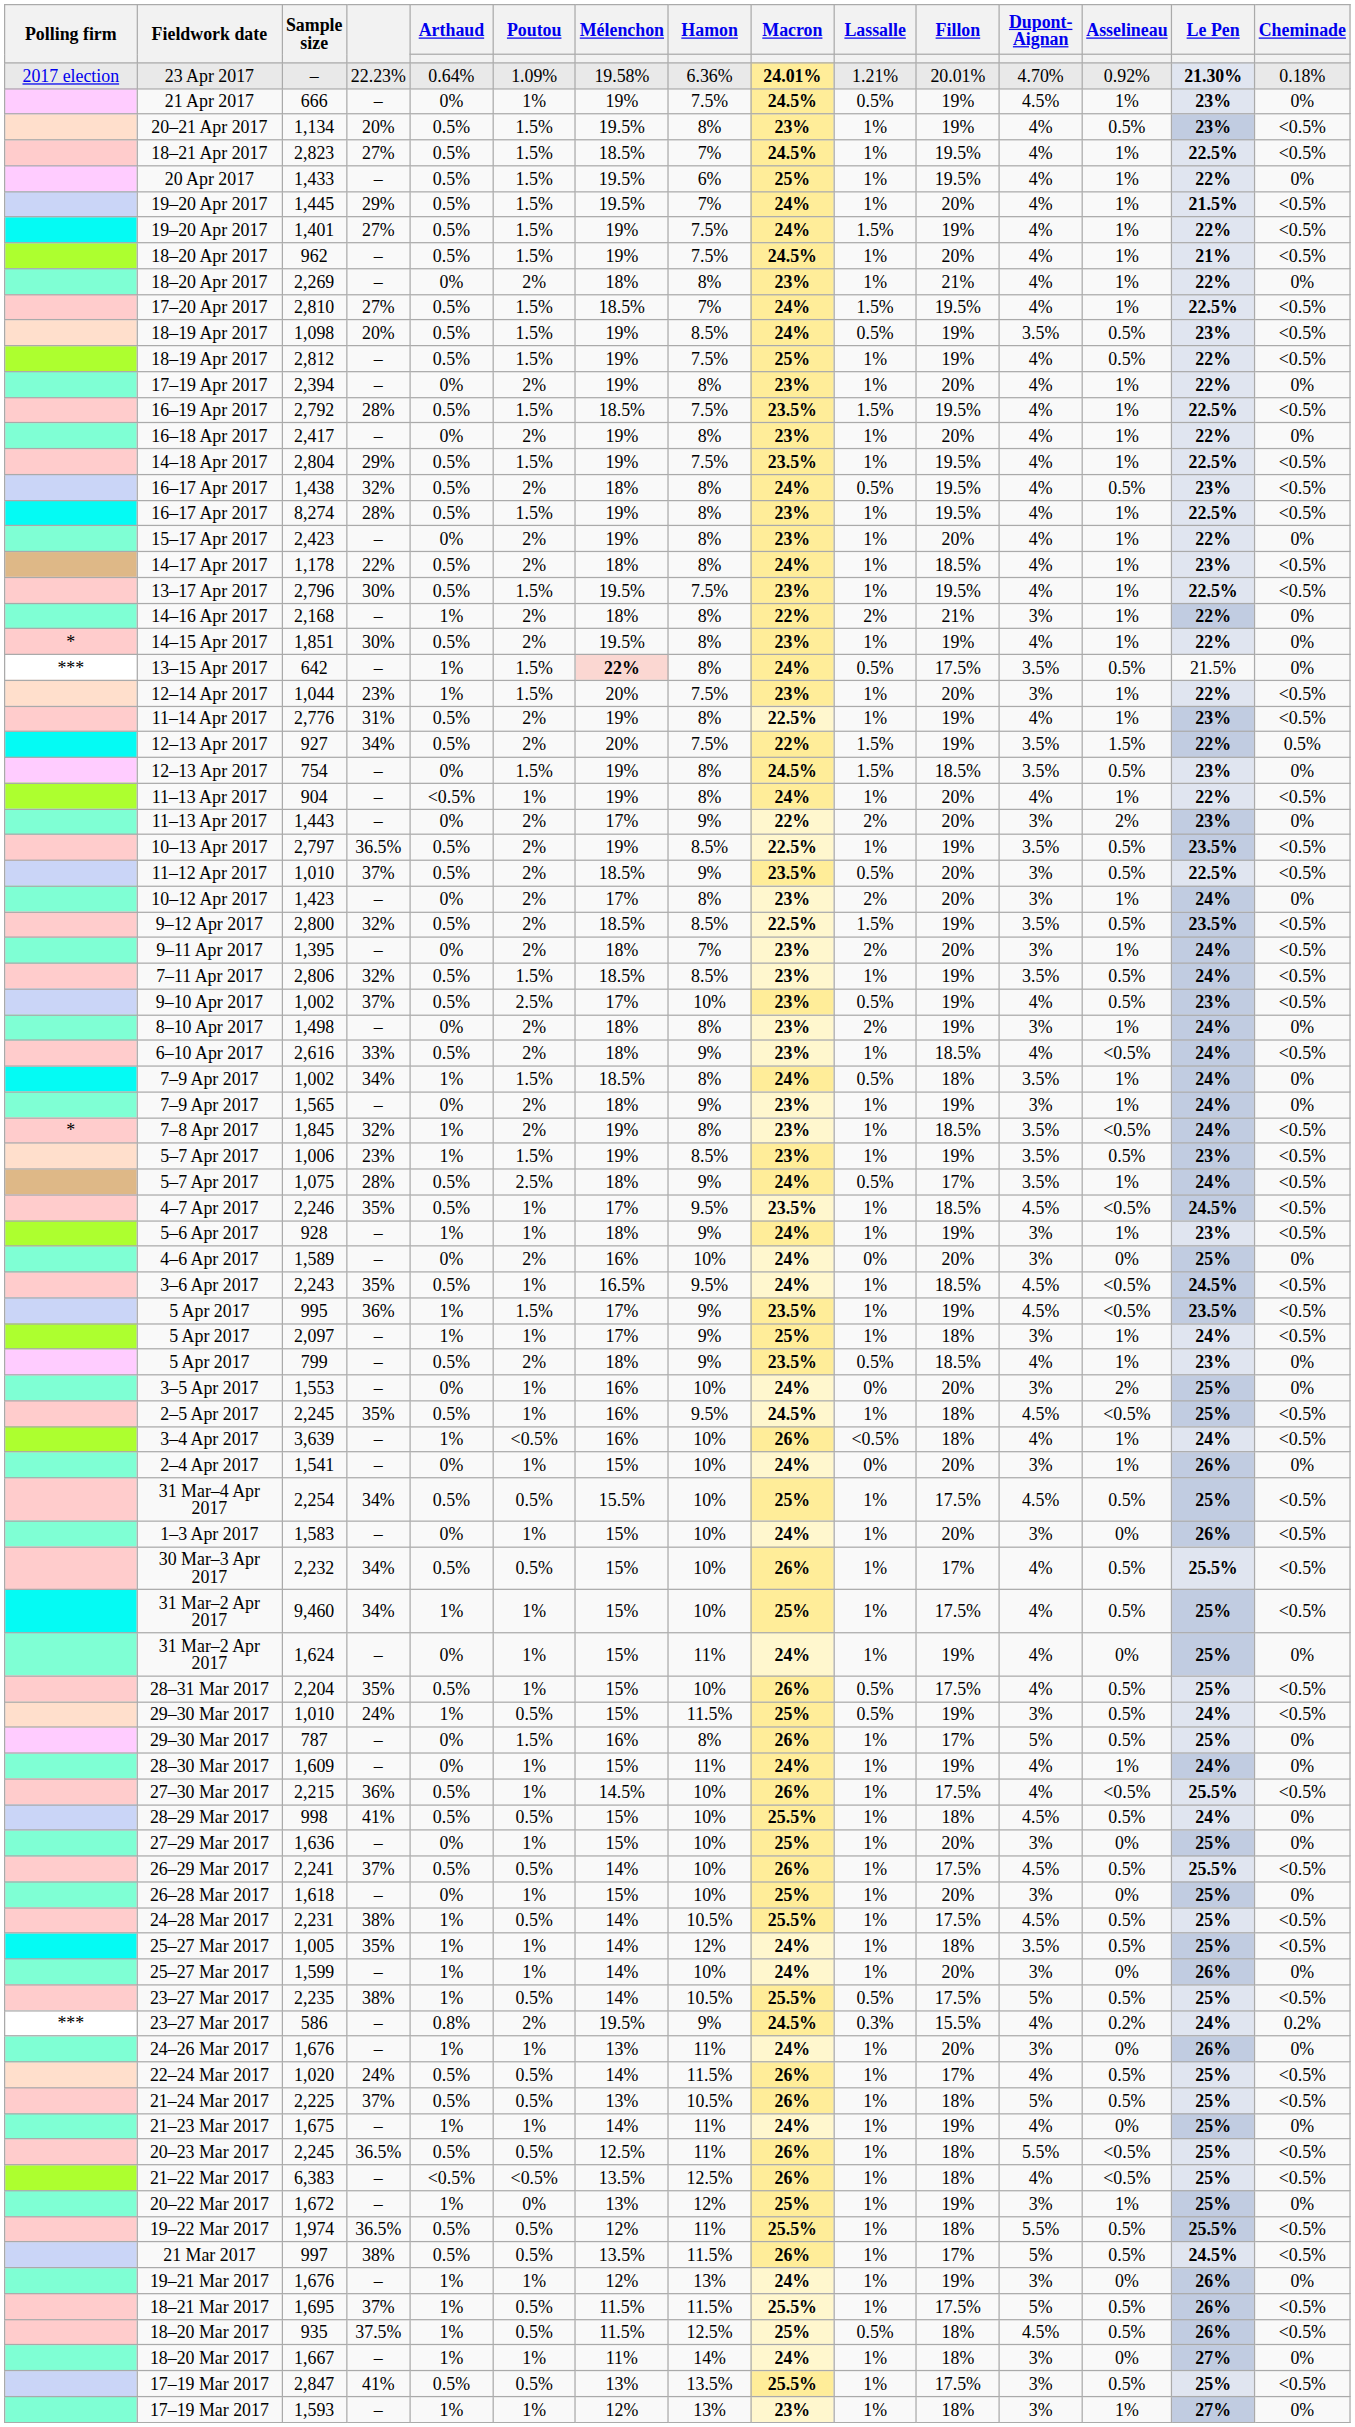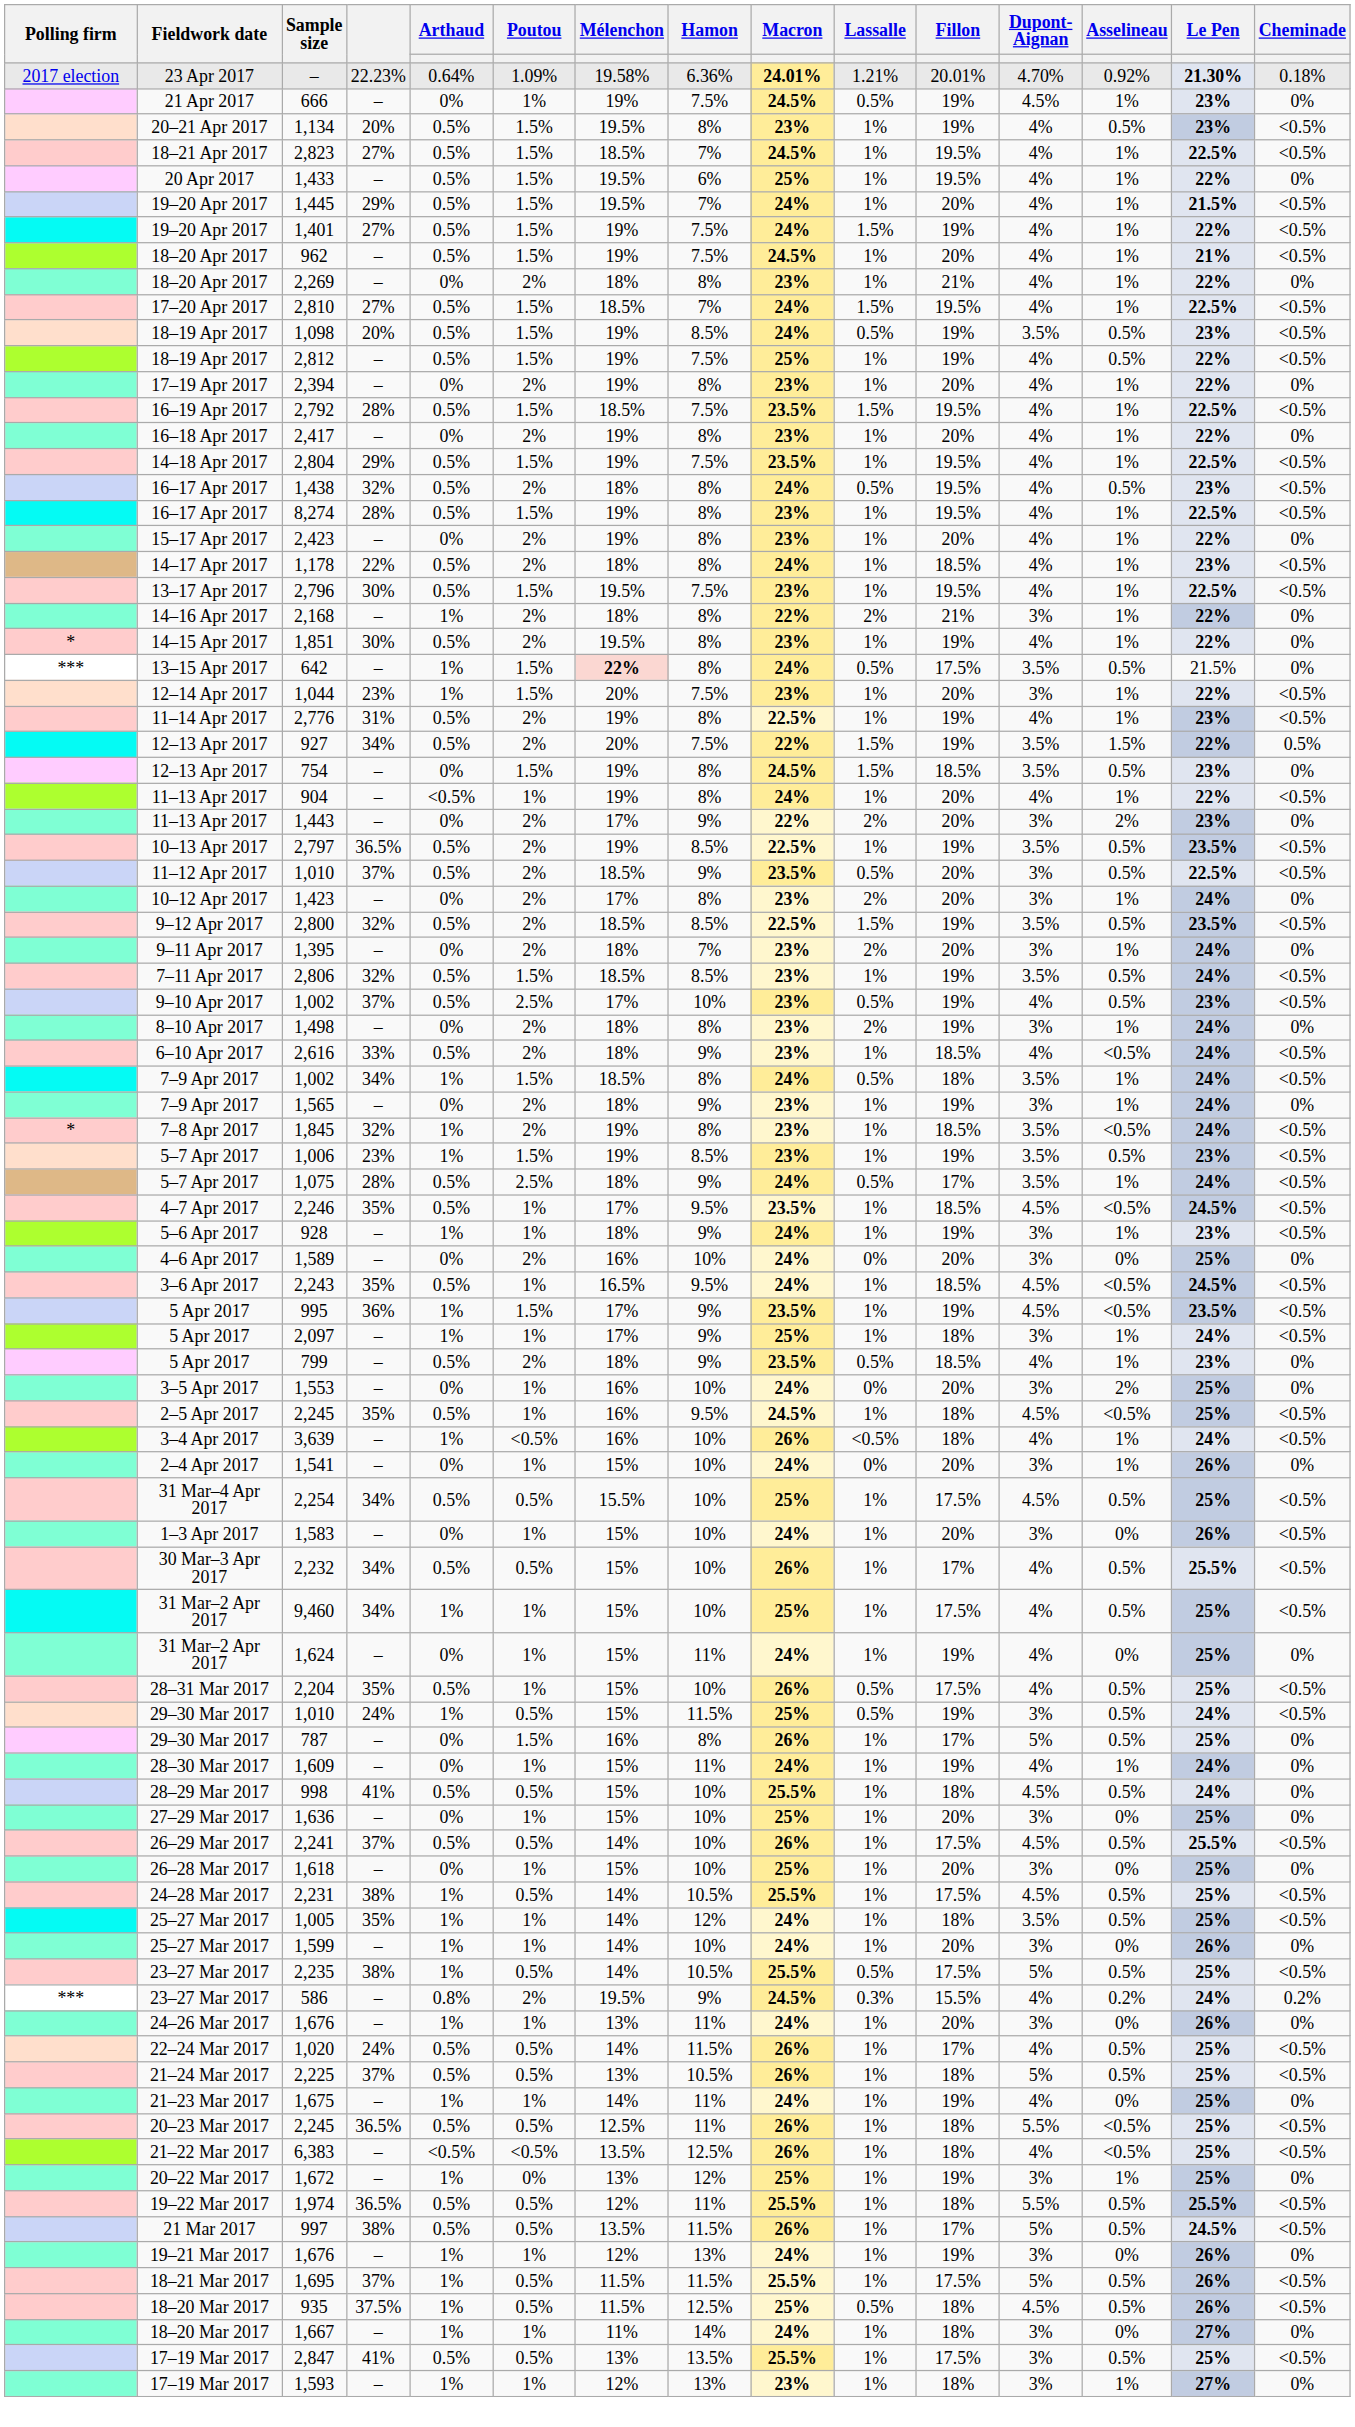(1302, 951) <0.5% -> (1302, 951) 0%
(1302, 1079) 0% -> (1302, 1079) <0.5%
- row: (209, 1792)
